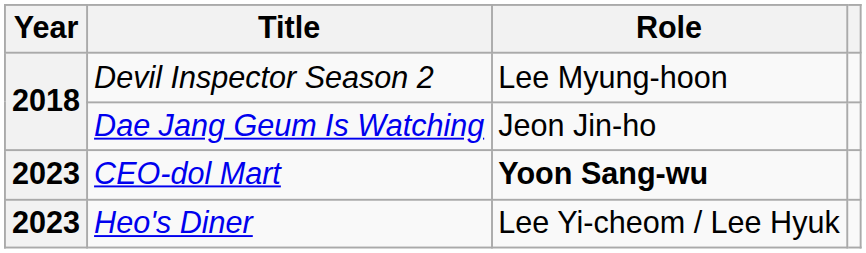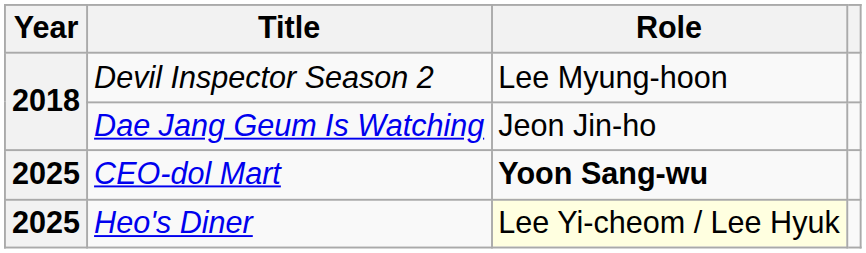(46, 174) 2023 -> (46, 174) 2025
(46, 222) 2023 -> (46, 222) 2025
(669, 222) no background -> (669, 222) lightyellow background
